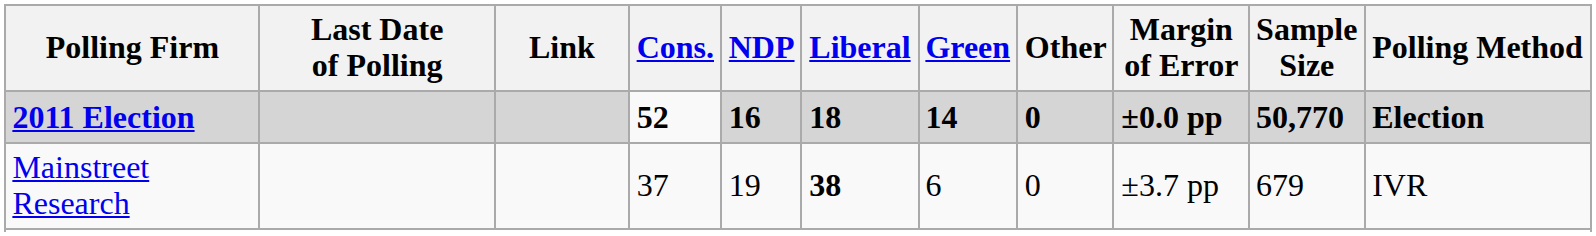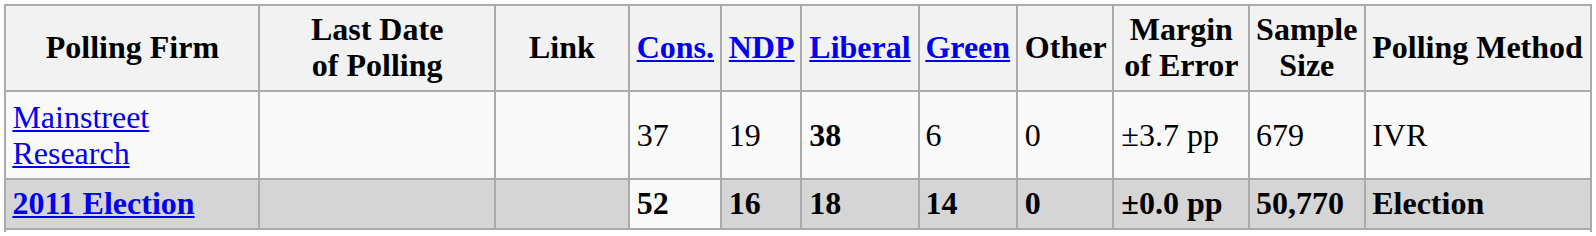rows swapped: (81, 185) <-> (103, 116)
